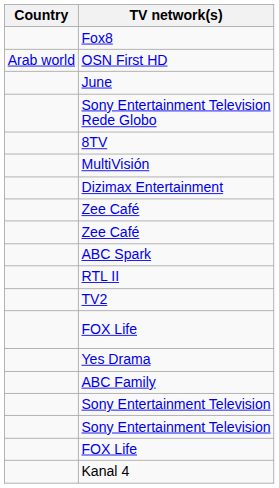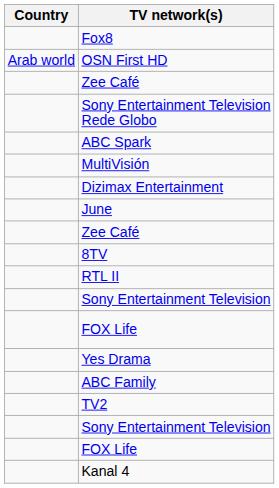(97, 82) June -> (110, 82) Zee Café
(94, 143) 8TV -> (116, 143) ABC Spark
(110, 210) Zee Café -> (97, 210) June
(116, 254) ABC Spark -> (94, 254) 8TV
(94, 299) TV2 -> (176, 299) Sony Entertainment Television
(176, 404) Sony Entertainment Television -> (94, 404) TV2
